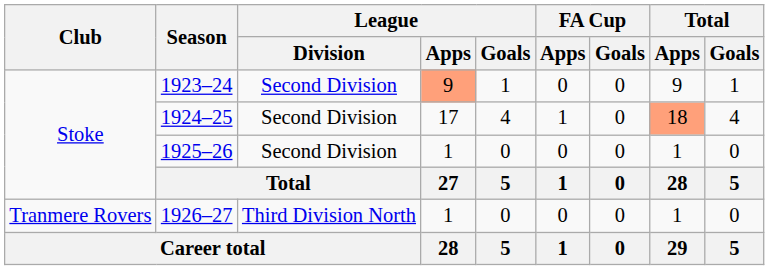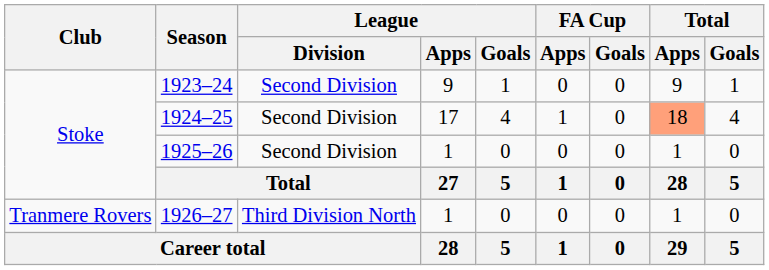(448, 85) lightsalmon background -> (448, 85) no background
